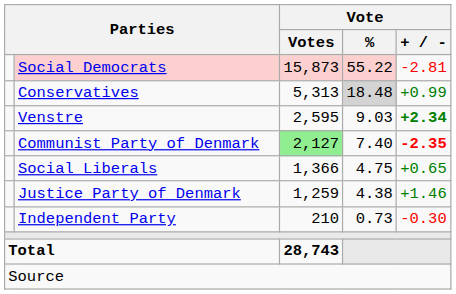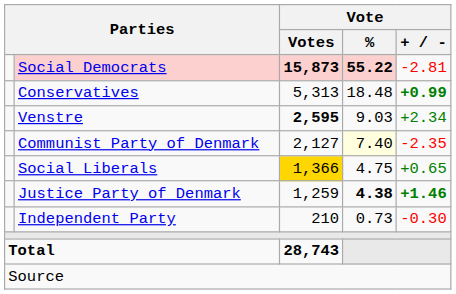(311, 68) normal -> (311, 68) bold
(370, 68) normal -> (370, 68) bold
(370, 93) lightgrey background -> (370, 93) no background
(423, 93) normal -> (423, 93) bold
(316, 118) normal -> (316, 118) bold
(423, 118) bold -> (423, 118) normal
(316, 143) lightgreen background -> (316, 143) no background
(374, 143) no background -> (374, 143) lightyellow background
(423, 143) bold -> (423, 143) normal
(316, 168) no background -> (316, 168) gold background
(374, 194) normal -> (374, 194) bold
(423, 194) normal -> (423, 194) bold
